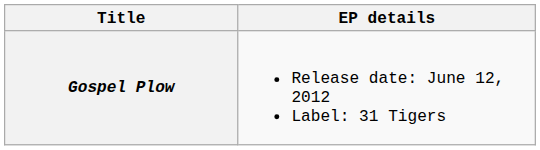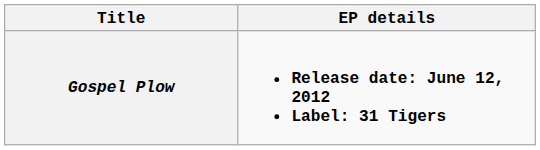(387, 97) normal -> (387, 97) bold
